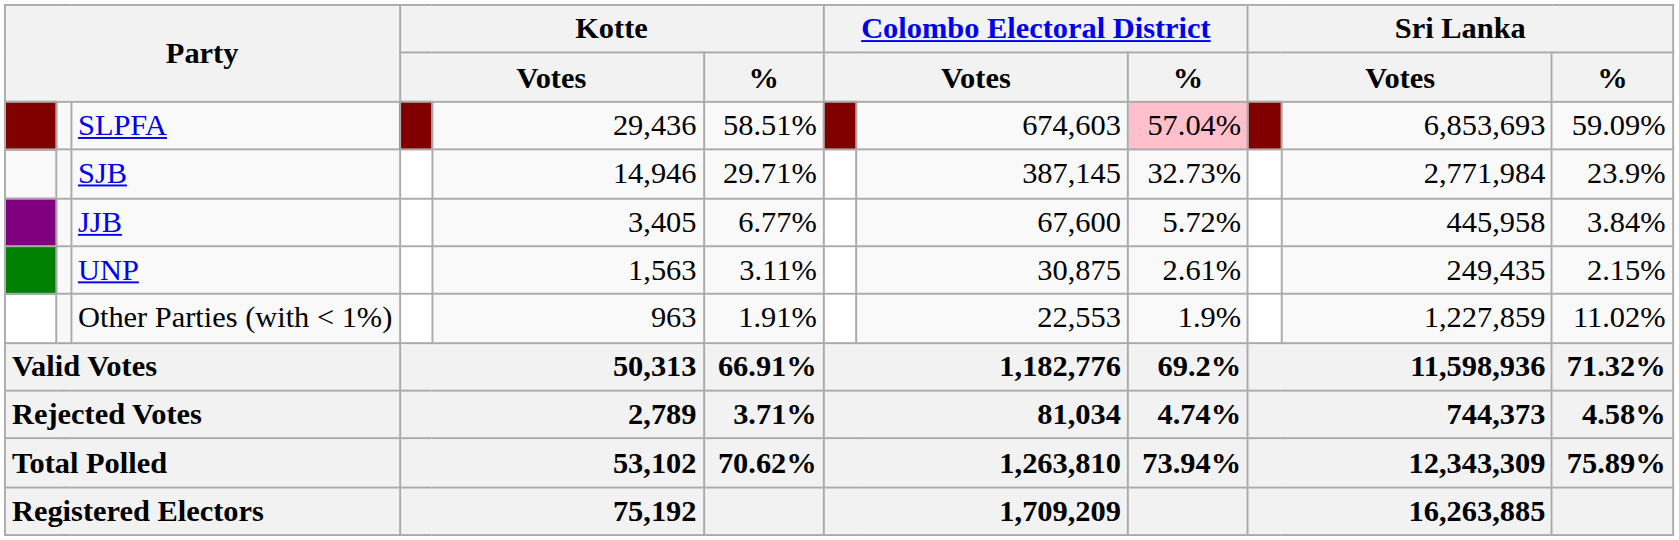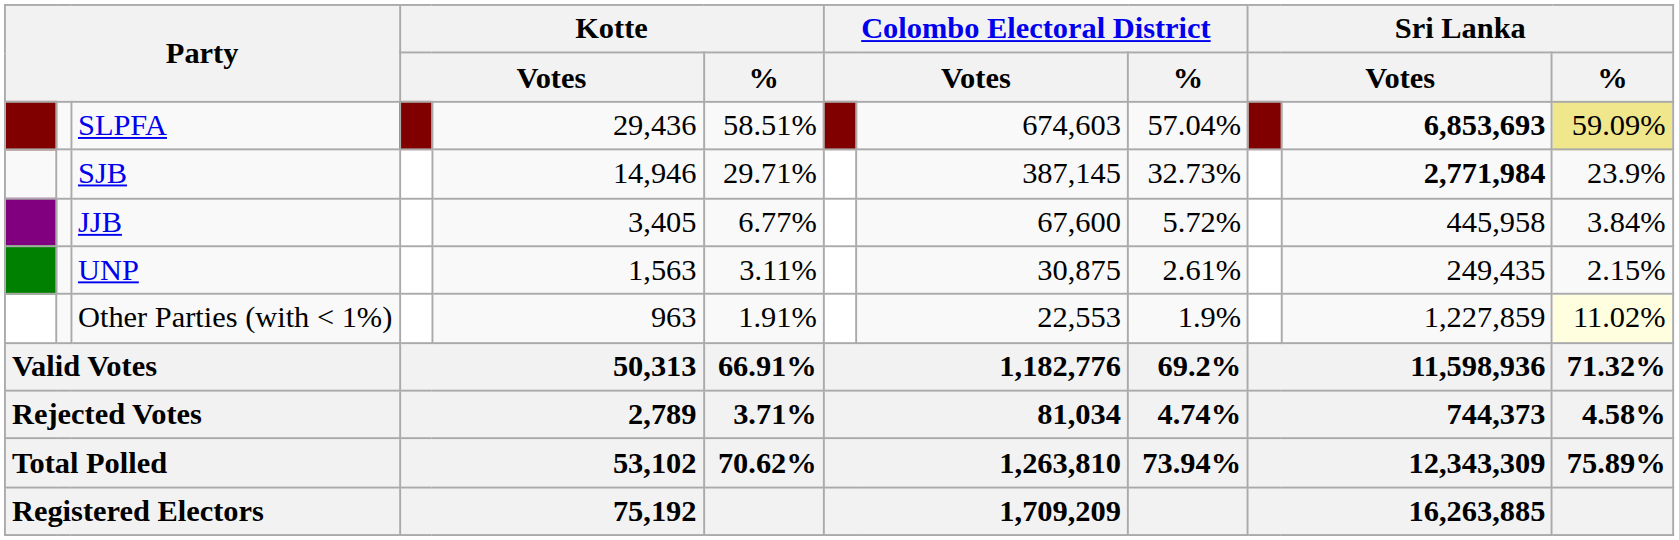(1194, 125) pink background -> (1194, 125) no background
(1485, 125) normal -> (1485, 125) bold
(1619, 125) no background -> (1619, 125) khaki background
(1485, 173) normal -> (1485, 173) bold
(1619, 317) no background -> (1619, 317) lightyellow background
